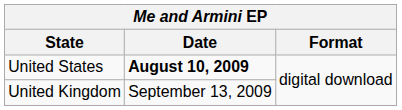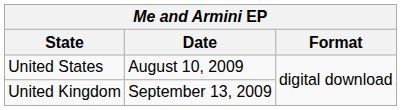(188, 67) bold -> (186, 67) normal
